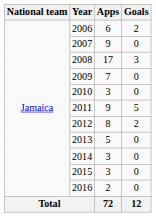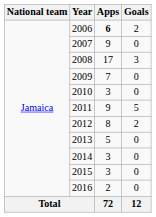(108, 28) normal -> (108, 28) bold
